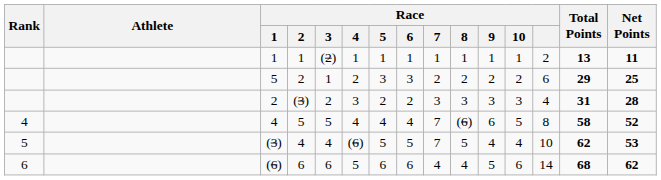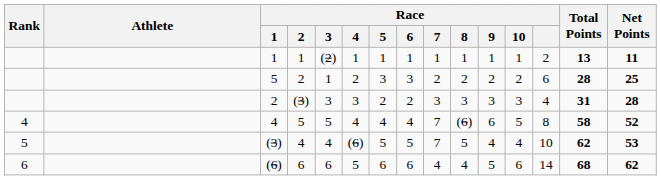(584, 79) 29 -> (584, 79) 28
(328, 100) 2 -> (328, 100) 3
